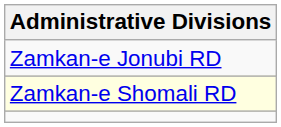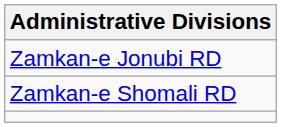(123, 93) lightyellow background -> (123, 93) no background
